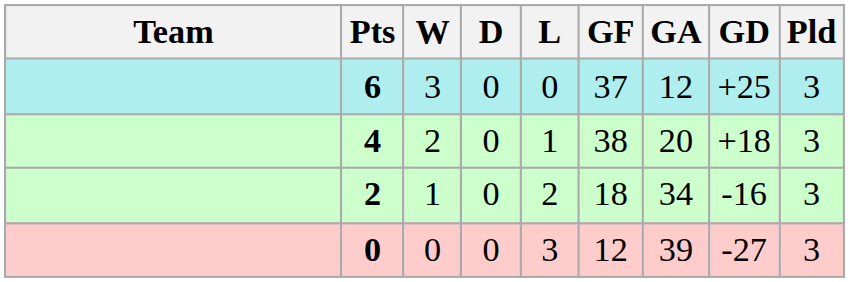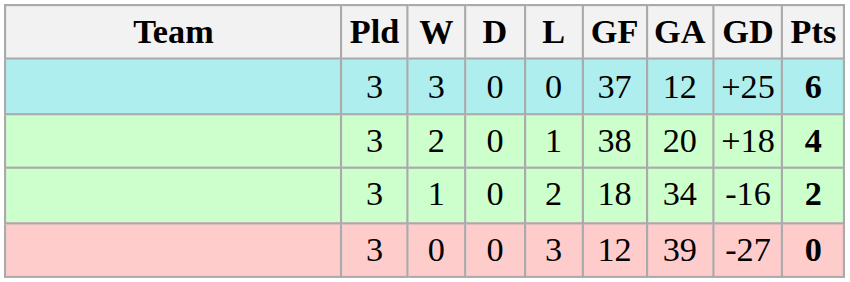columns swapped: (811, 31) <-> (373, 31)
